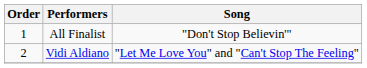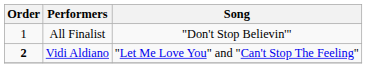(24, 53) normal -> (24, 53) bold
